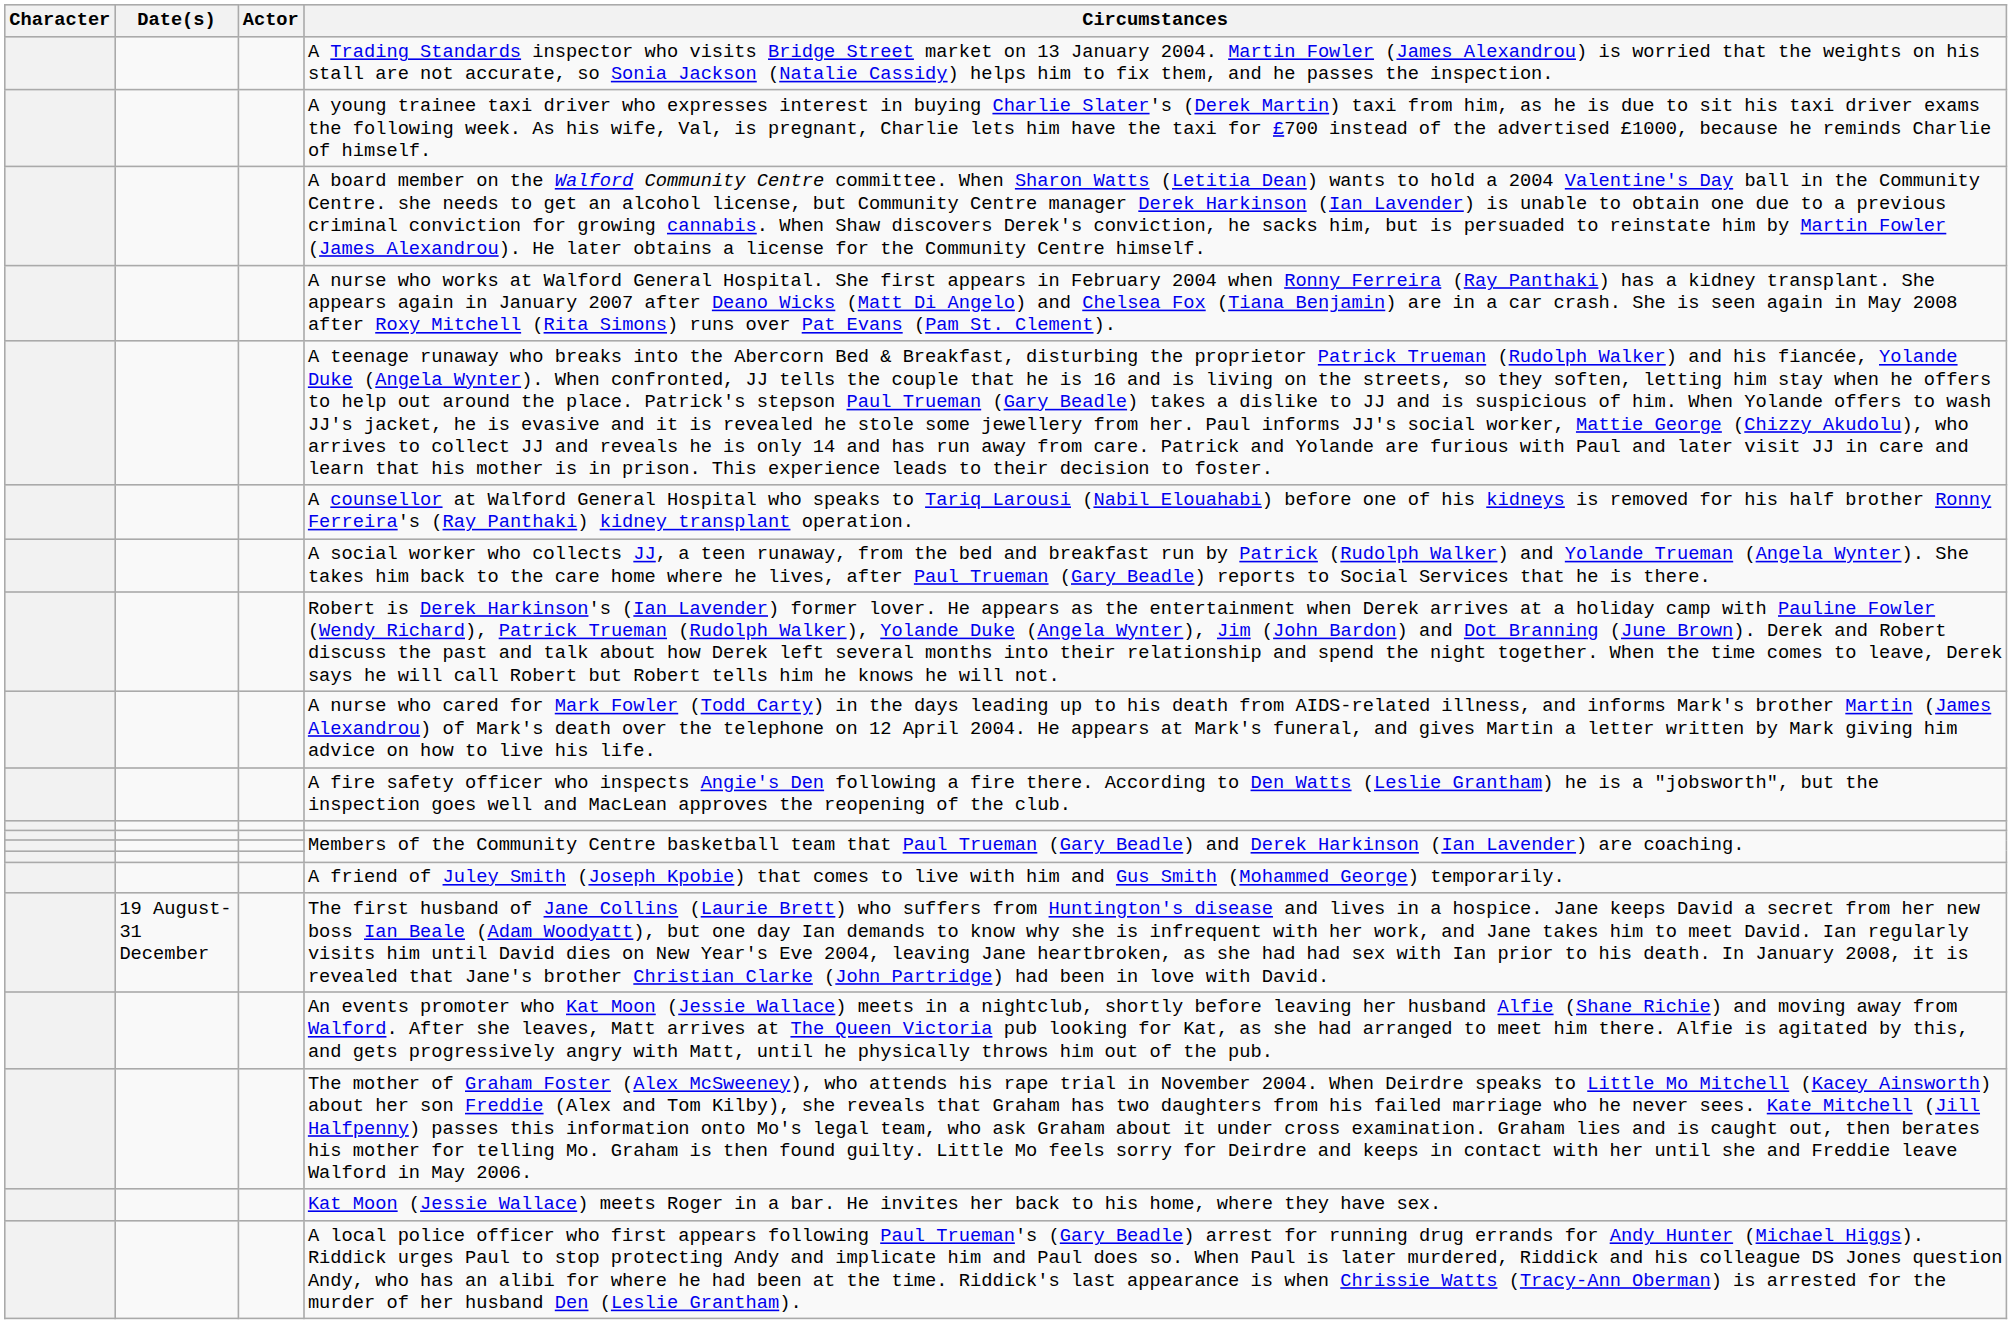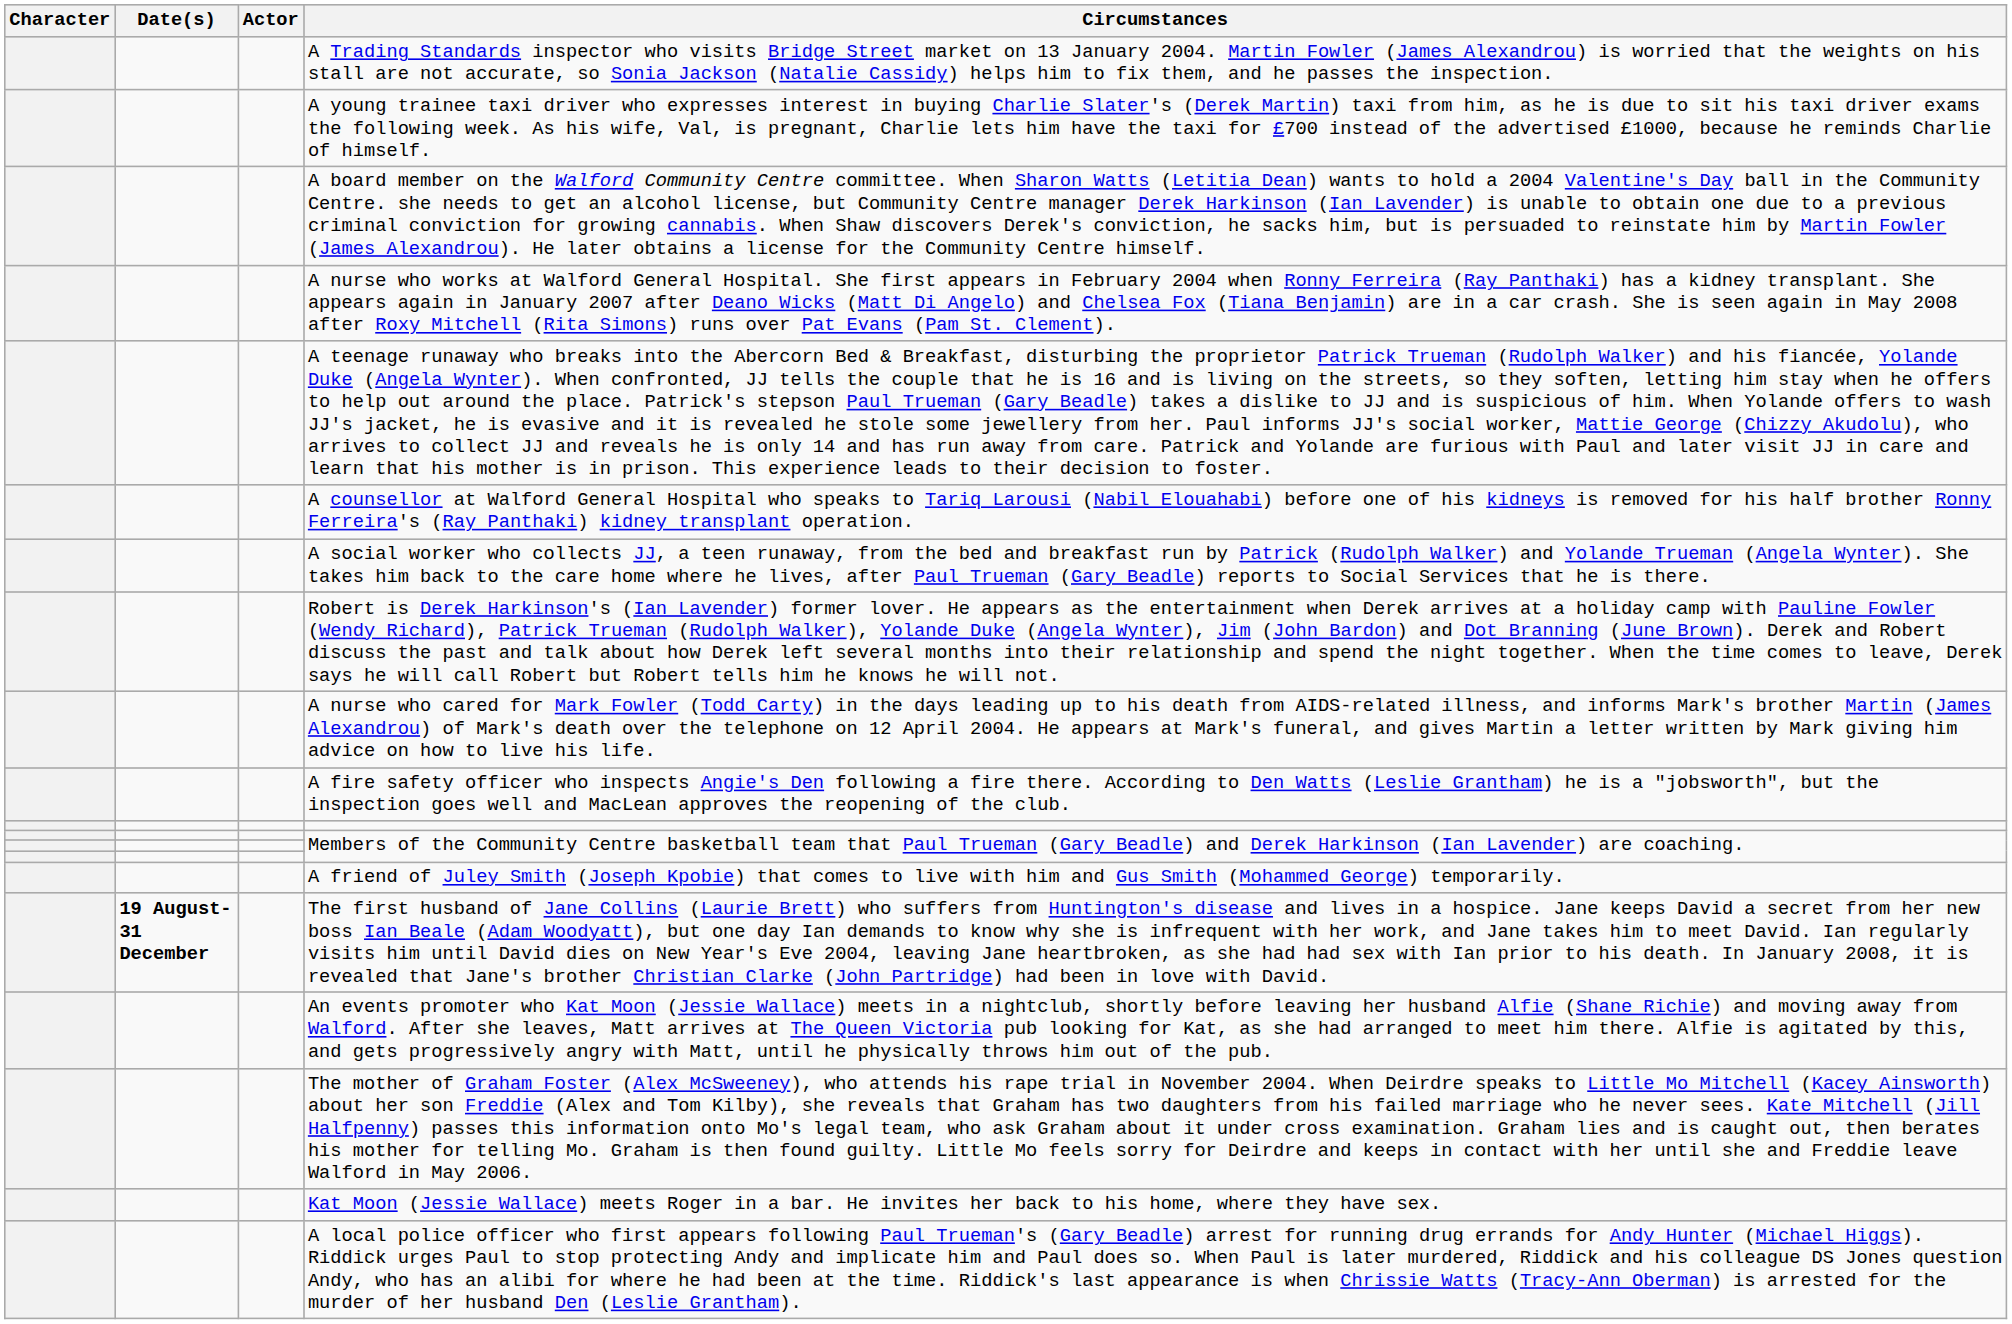(175, 931) normal -> (175, 931) bold
